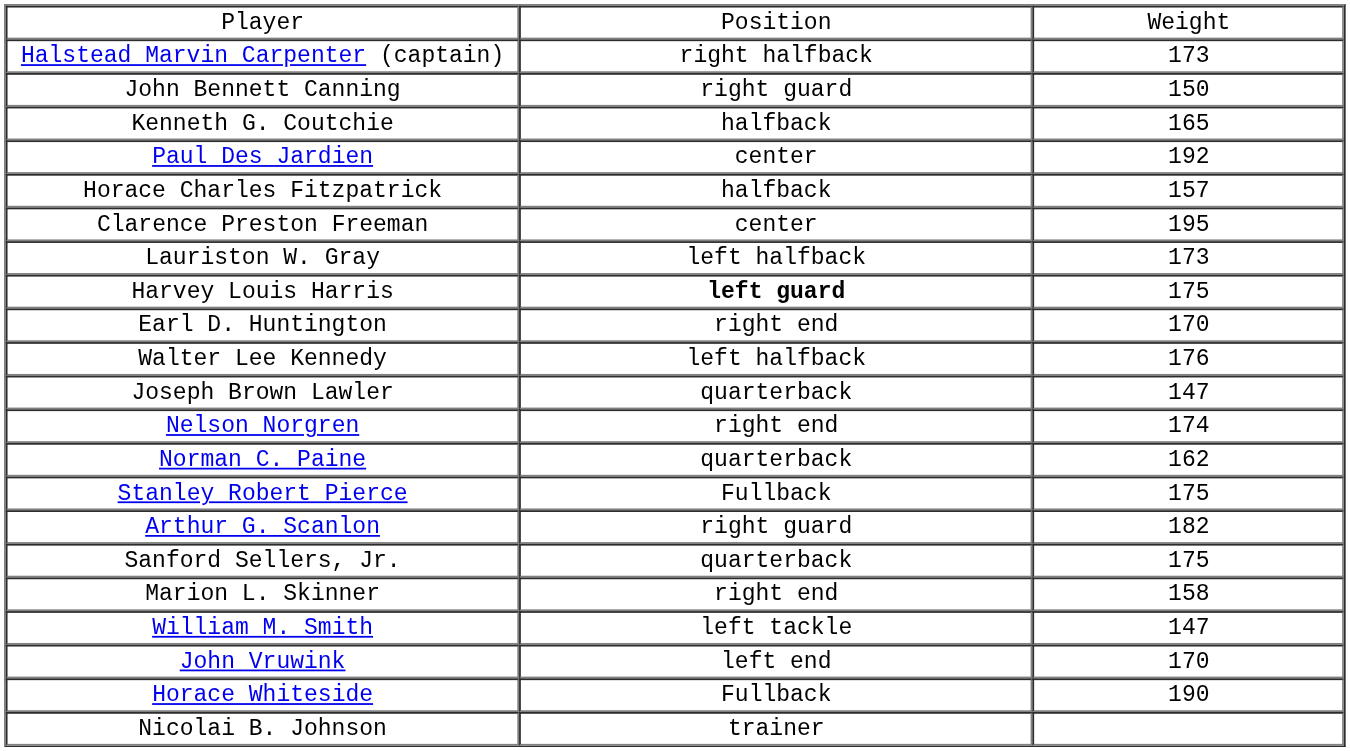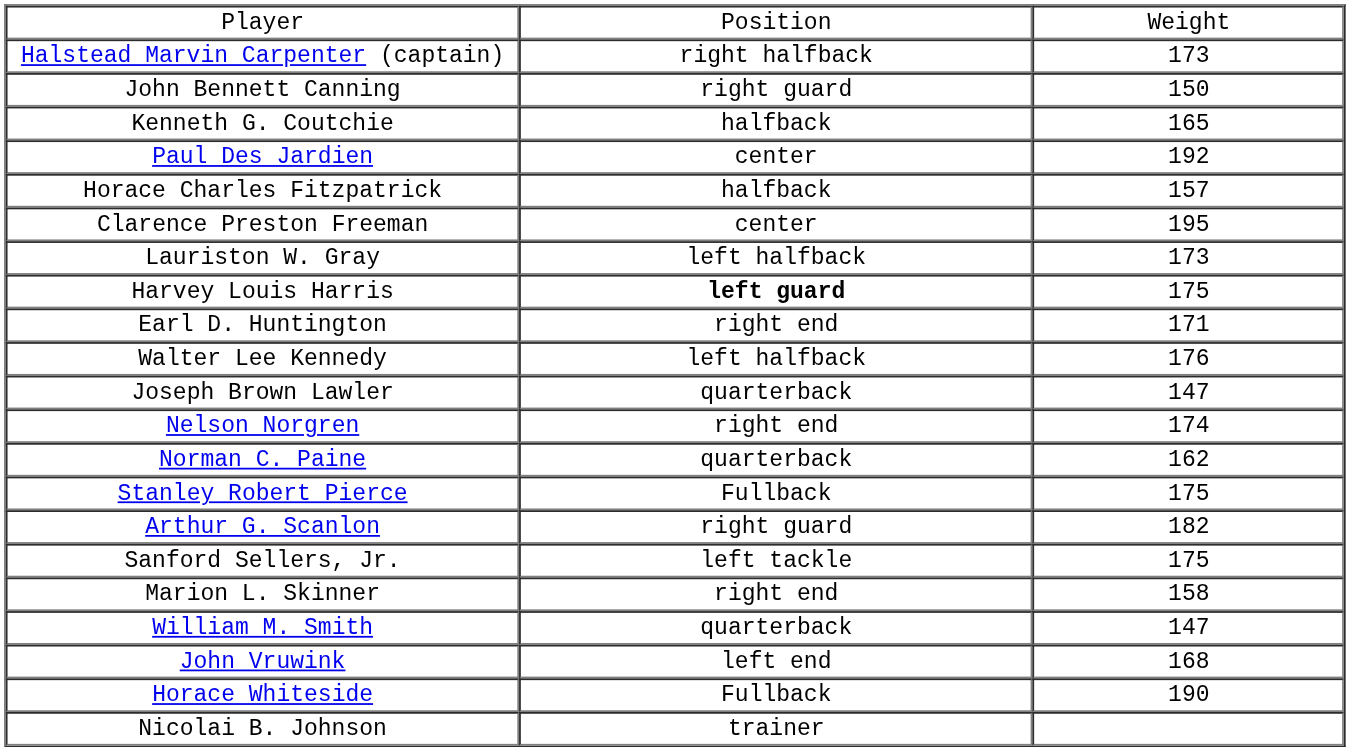(1189, 325) 170 -> (1189, 325) 171
(776, 561) quarterback -> (776, 561) left tackle
(776, 628) left tackle -> (776, 628) quarterback
(1189, 662) 170 -> (1189, 662) 168
